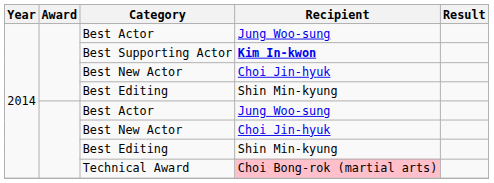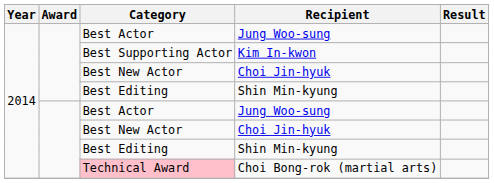(277, 53) bold -> (277, 53) normal
(136, 168) no background -> (136, 168) pink background
(338, 168) pink background -> (338, 168) no background
